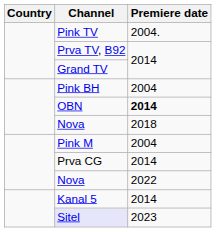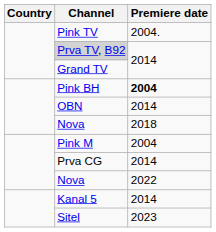(91, 50) no background -> (91, 50) lightgrey background
(144, 87) normal -> (144, 87) bold
(144, 106) bold -> (144, 106) normal
(69, 217) lavender background -> (69, 217) no background
